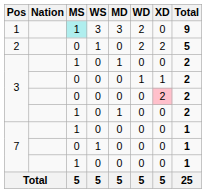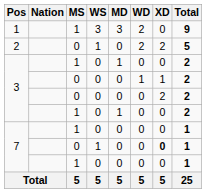(77, 29) paleturquoise background -> (77, 29) no background
(162, 96) pink background -> (162, 96) no background
(162, 146) normal -> (162, 146) bold
